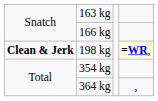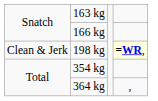(40, 50) bold -> (37, 50) normal
